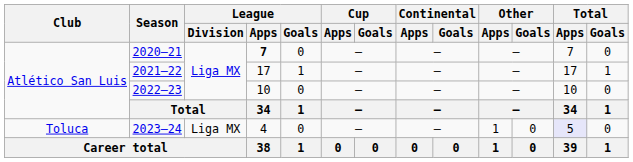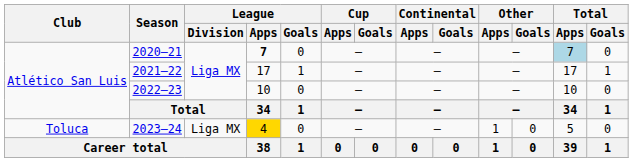(570, 52) no background -> (570, 52) lightblue background
(263, 128) no background -> (263, 128) gold background
(570, 128) lavender background -> (570, 128) no background
